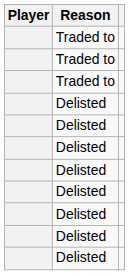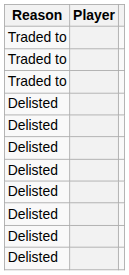columns swapped: (29, 15) <-> (85, 15)
